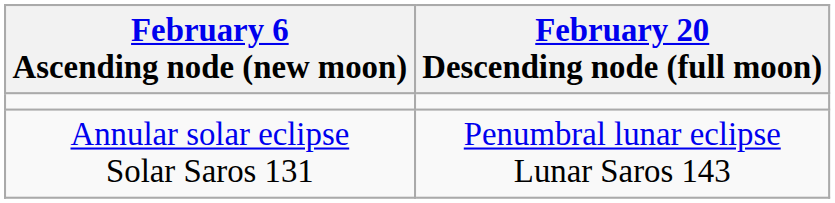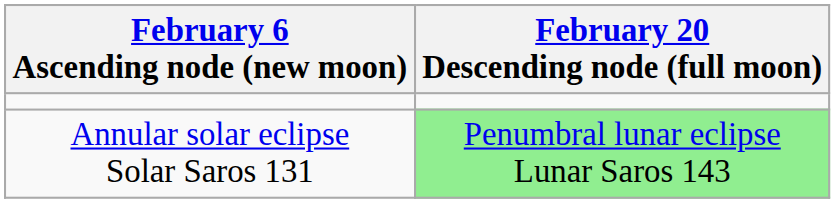(622, 152) no background -> (622, 152) lightgreen background
